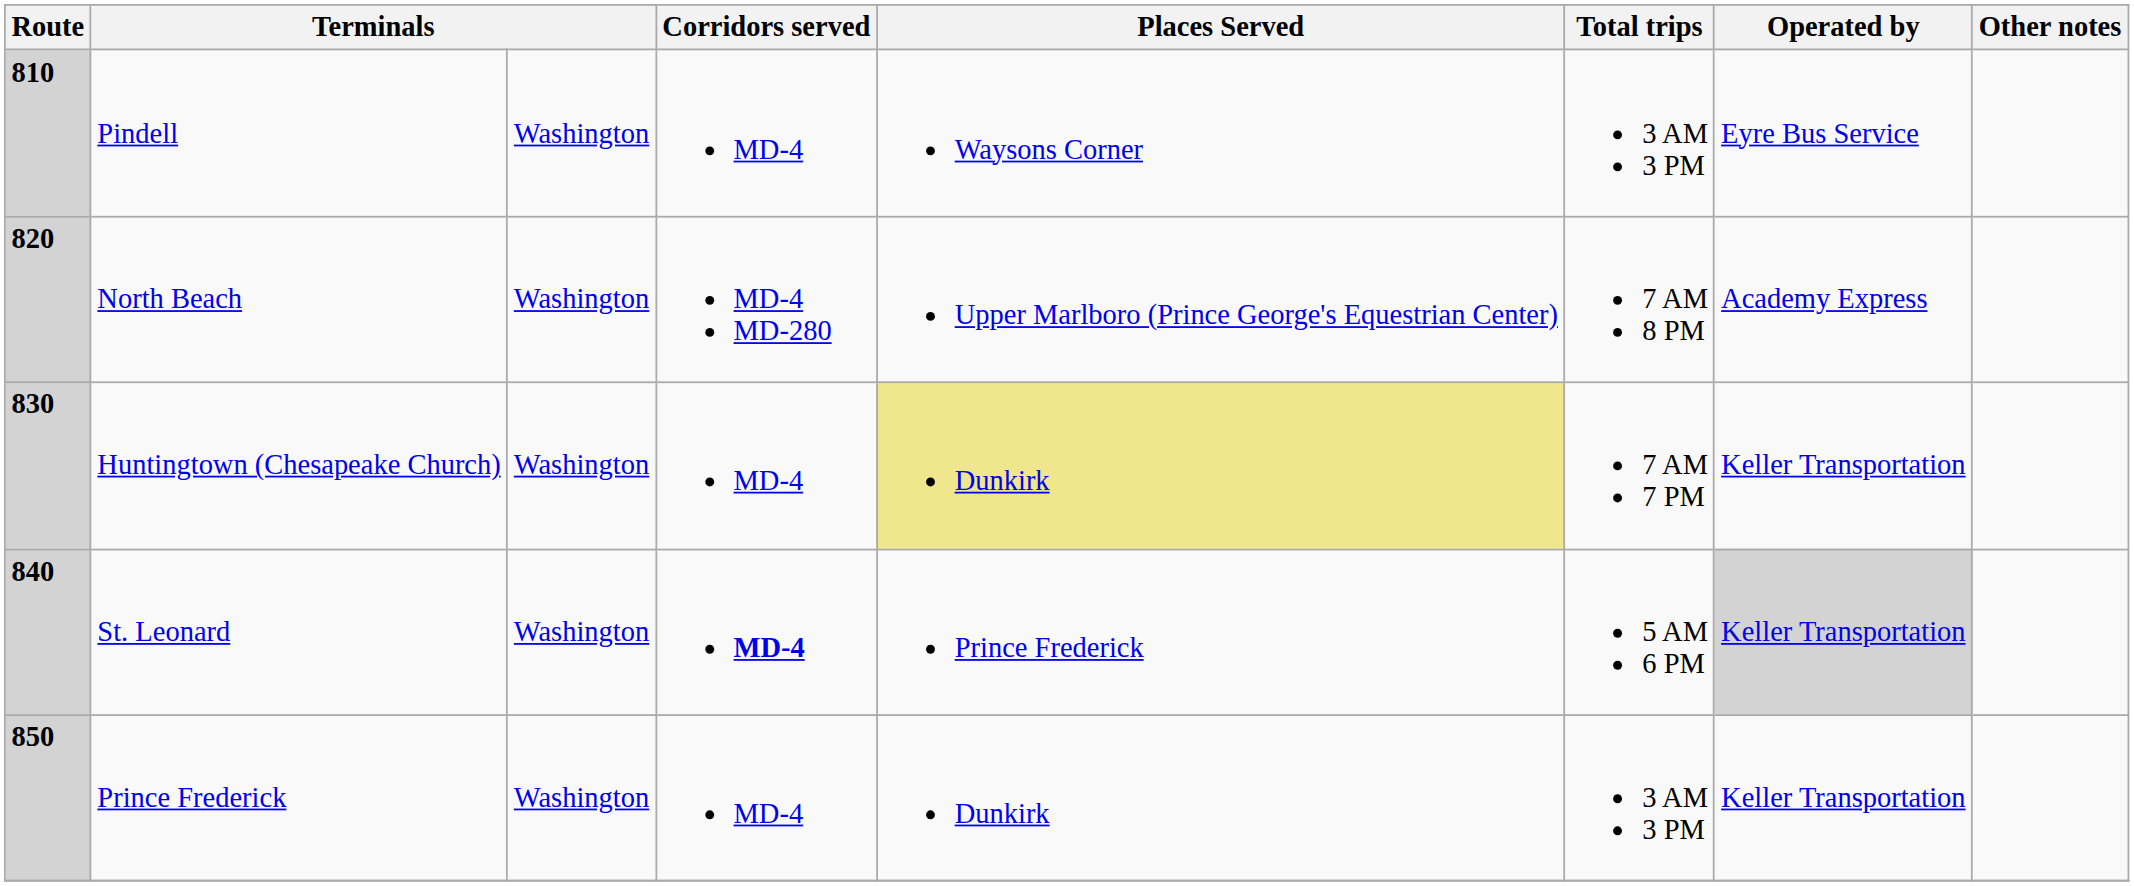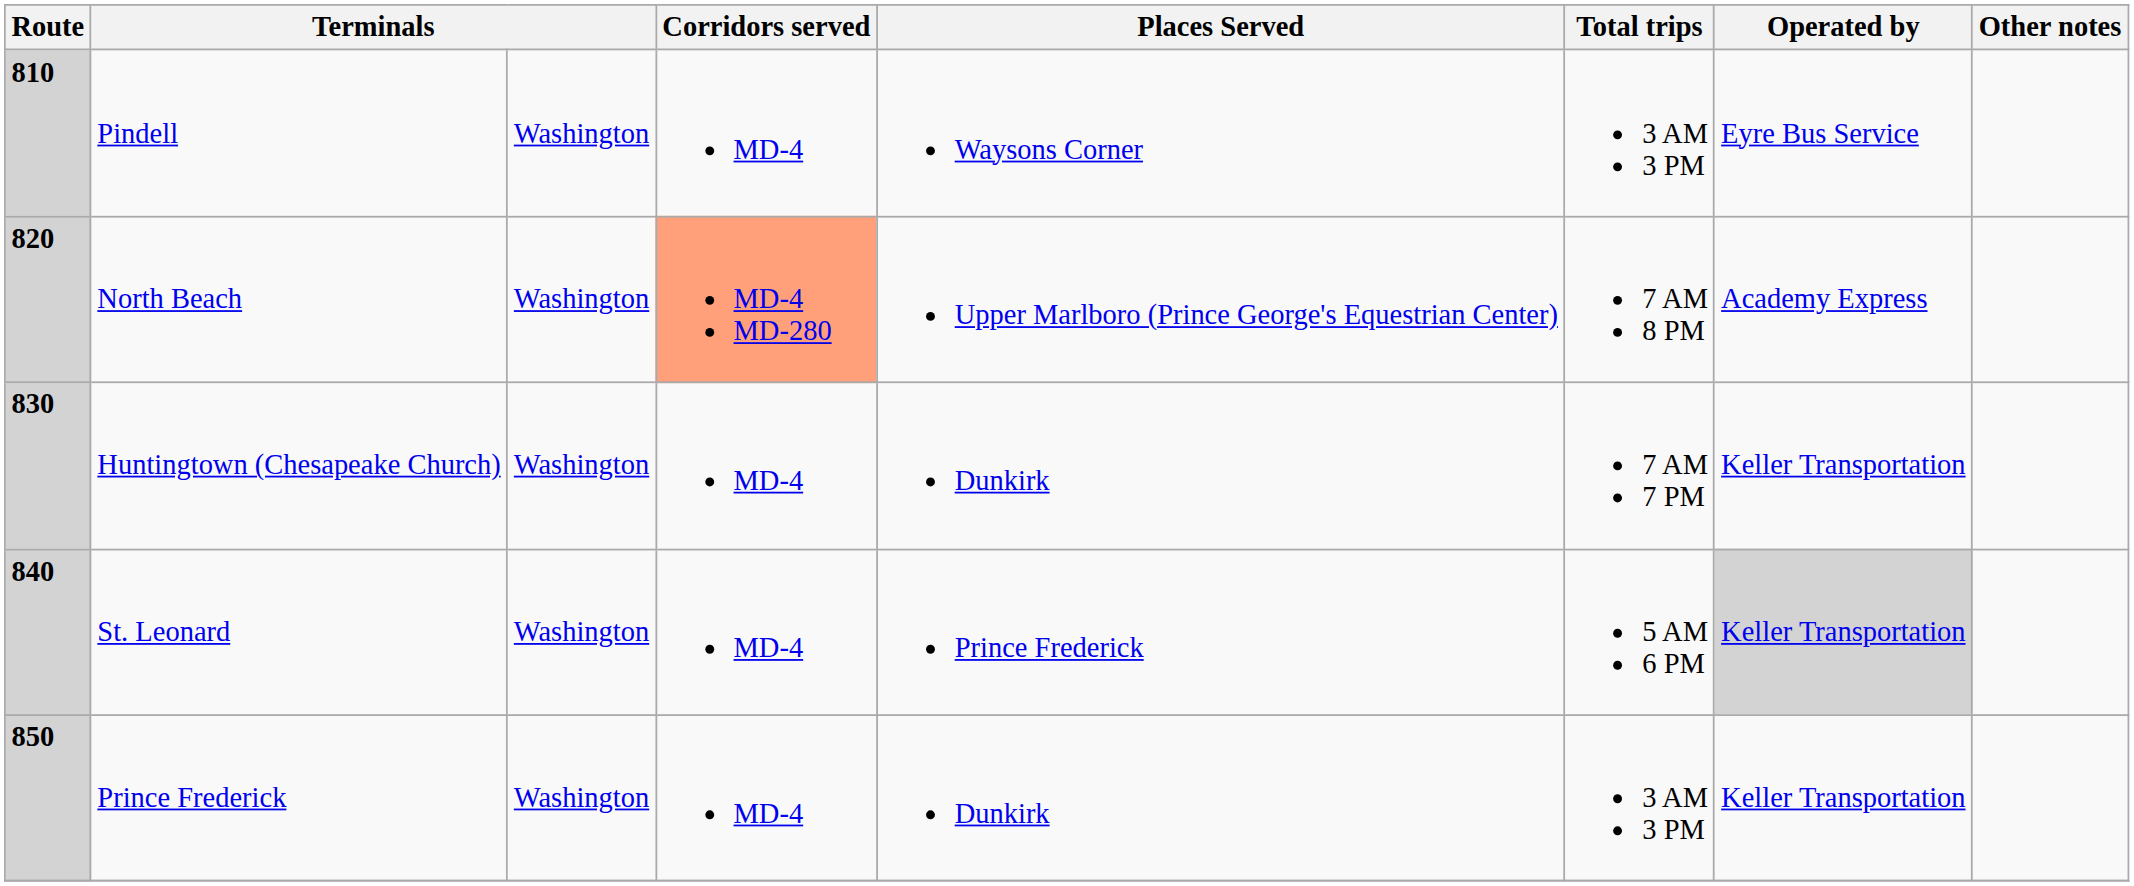(766, 315) no background -> (766, 315) lightsalmon background
(1221, 482) khaki background -> (1221, 482) no background
(766, 648) bold -> (766, 648) normal
